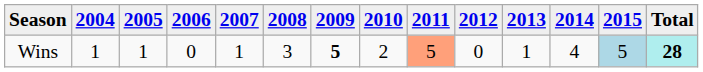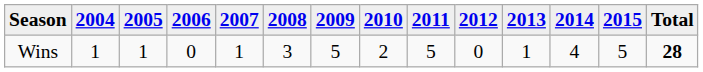(335, 50) bold -> (335, 50) normal
(431, 50) lightsalmon background -> (431, 50) no background
(622, 50) lightblue background -> (622, 50) no background
(672, 50) paleturquoise background -> (672, 50) no background
